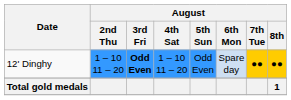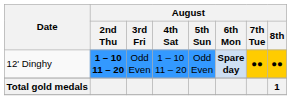(108, 64) normal -> (108, 64) bold
(140, 64) bold -> (140, 64) normal
(231, 64) normal -> (231, 64) bold
